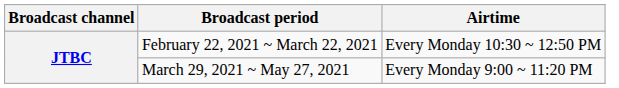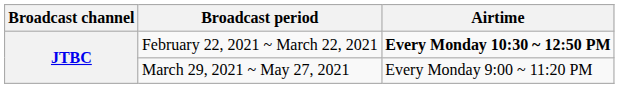(493, 44) normal -> (498, 44) bold
